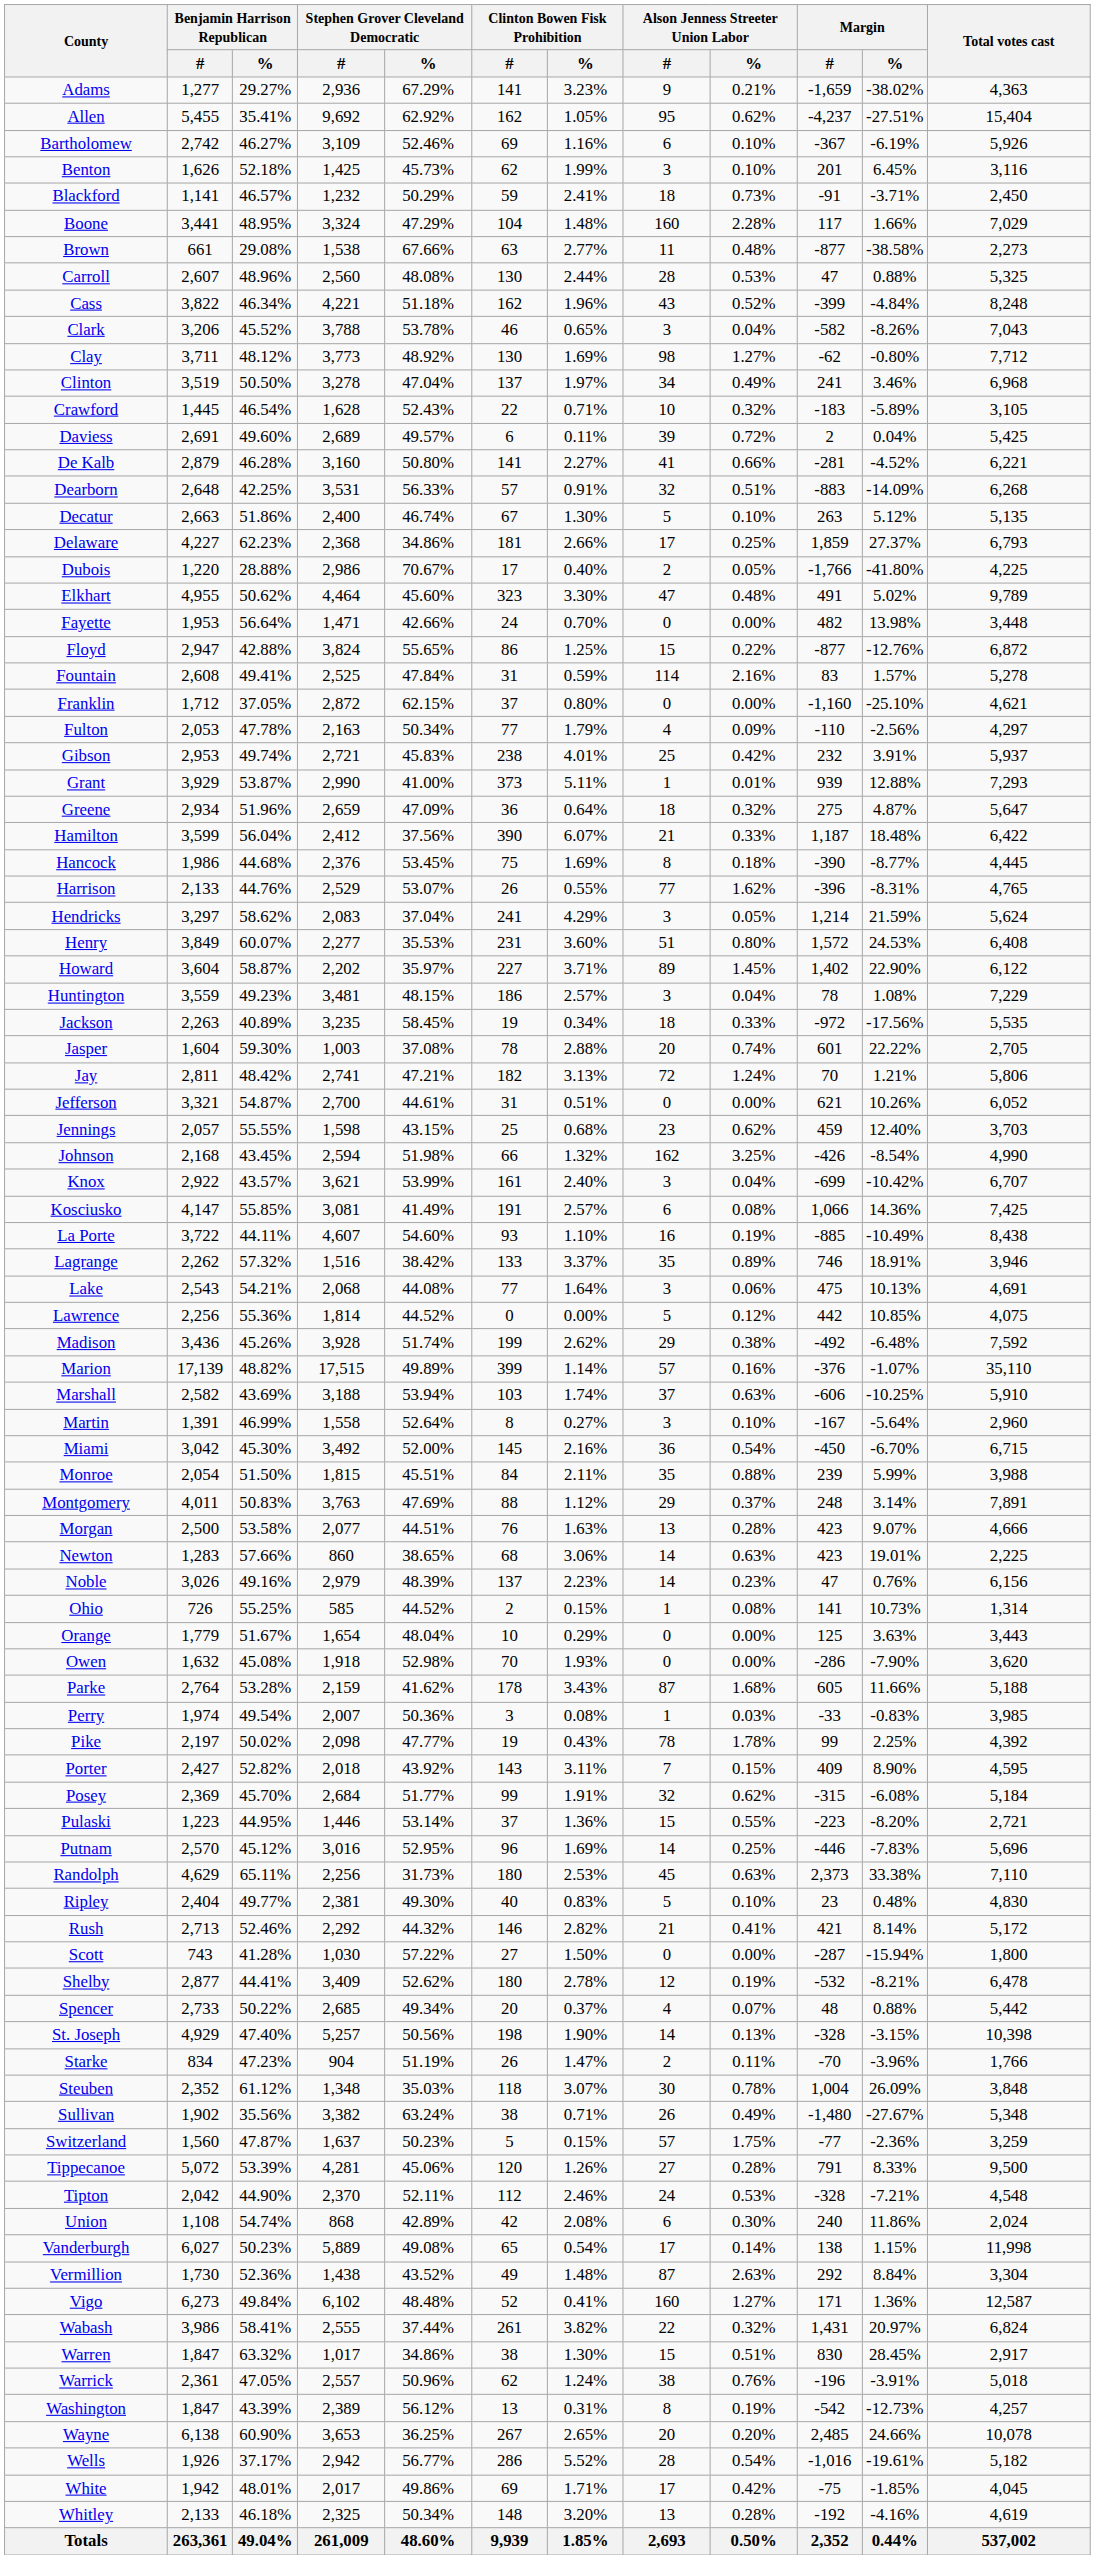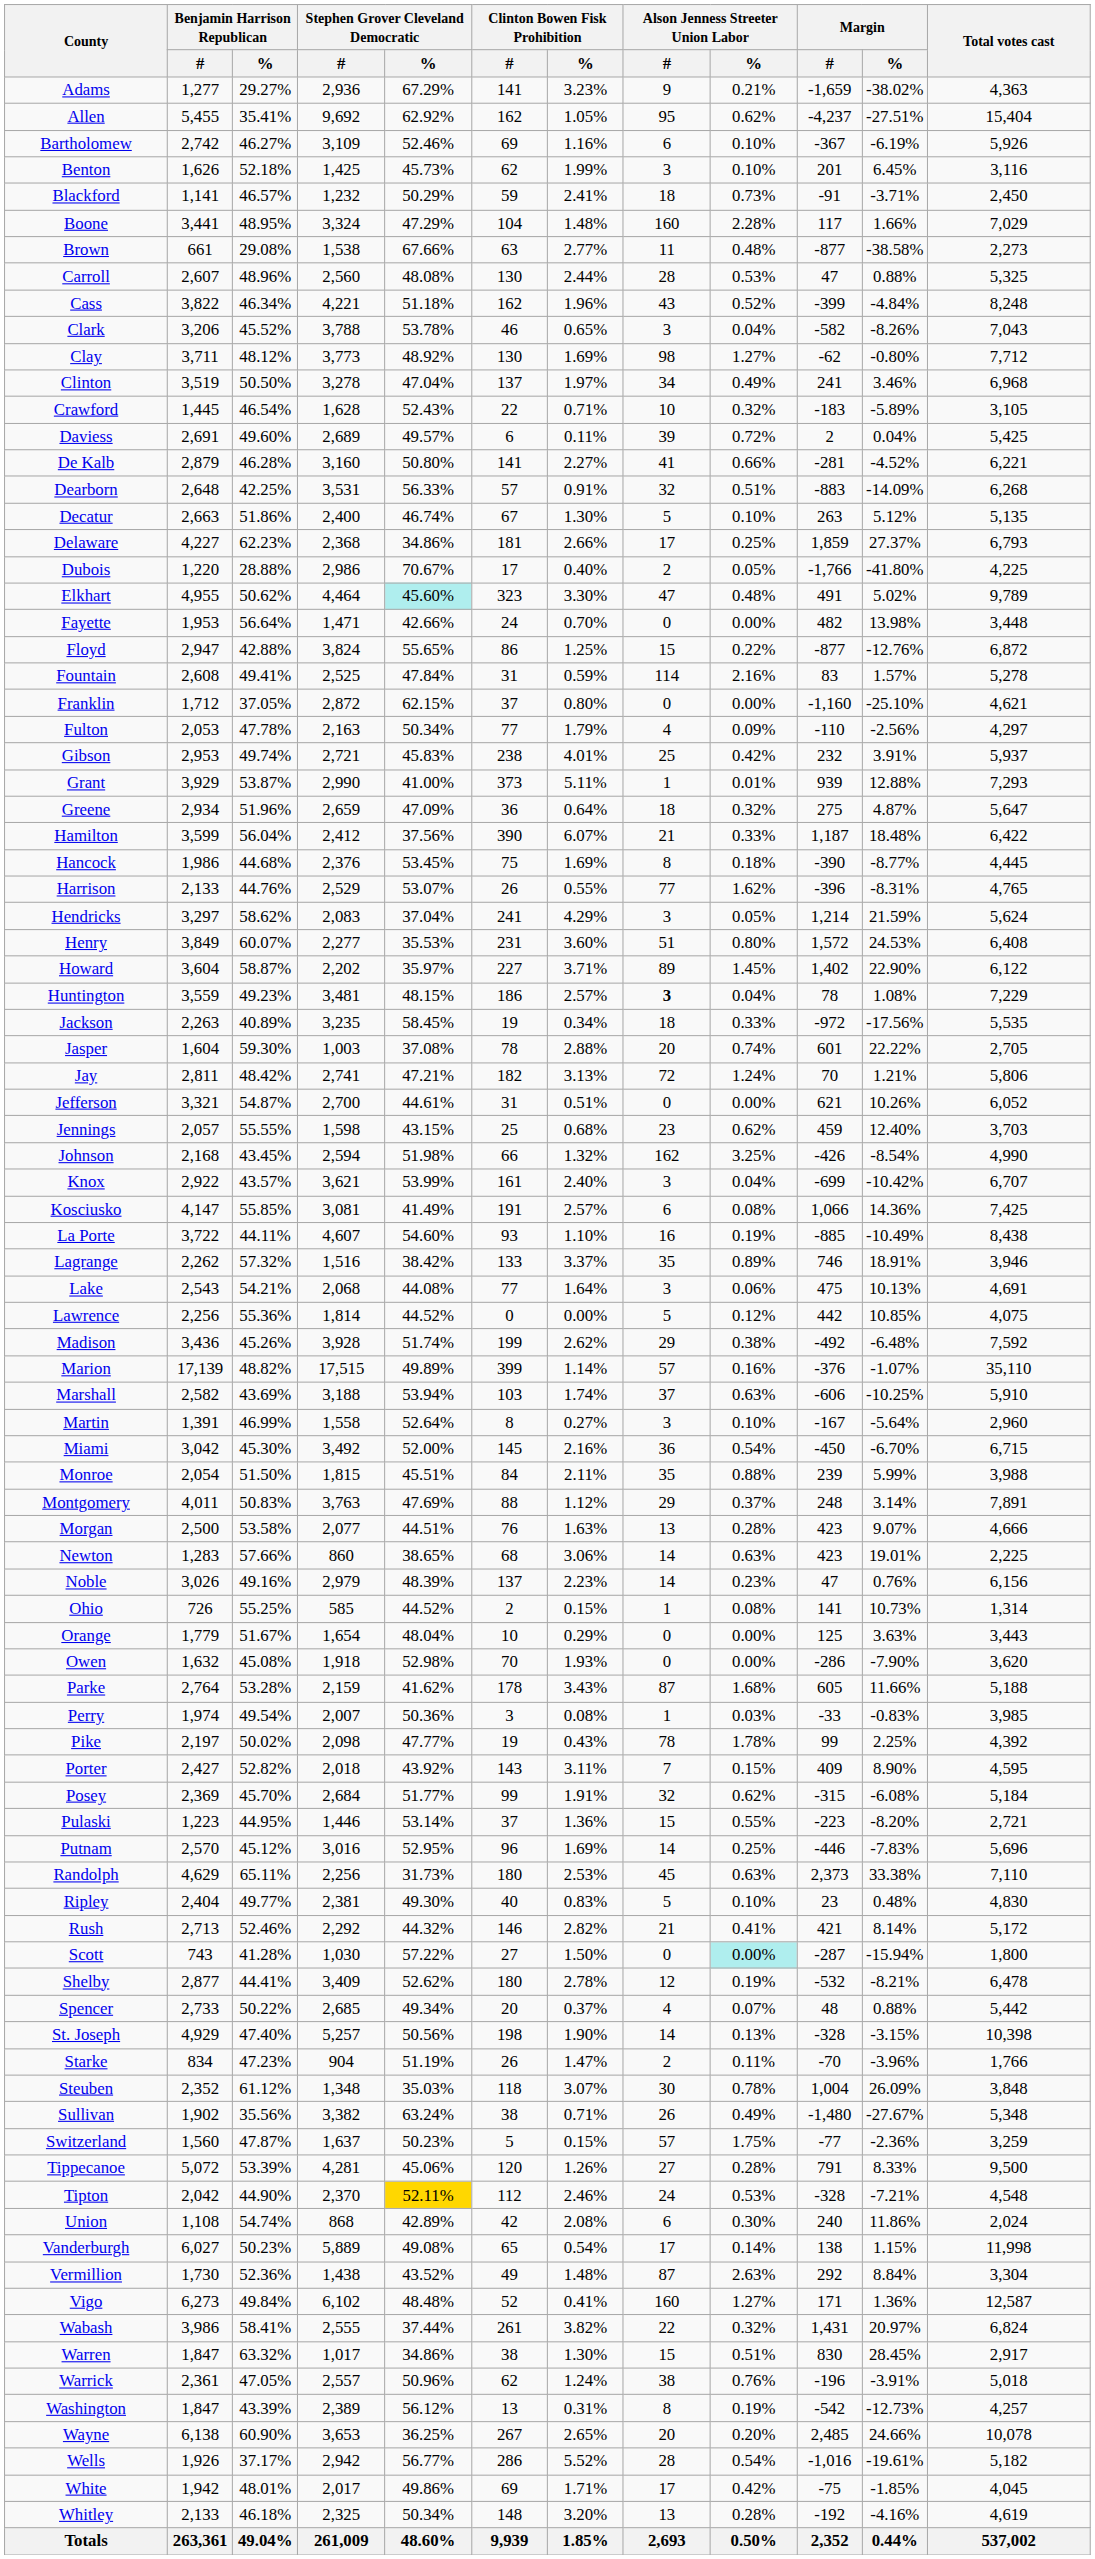(428, 596) no background -> (428, 596) paleturquoise background
(667, 995) normal -> (667, 995) bold
(754, 1955) no background -> (754, 1955) paleturquoise background
(428, 2194) no background -> (428, 2194) gold background
